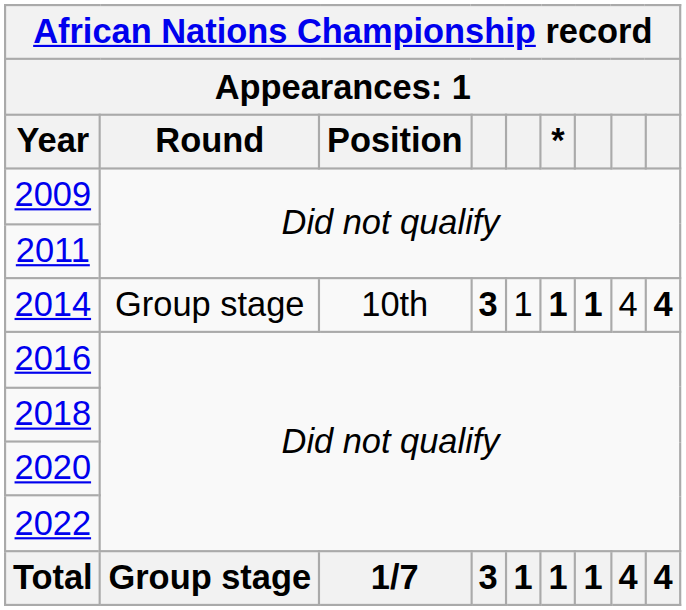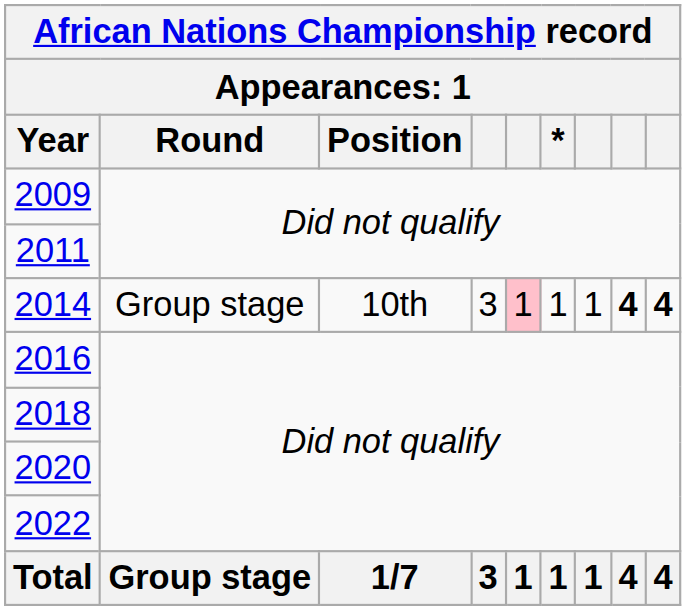(488, 304) bold -> (488, 304) normal
(523, 304) no background -> (523, 304) pink background
(558, 304) bold -> (558, 304) normal
(593, 304) bold -> (593, 304) normal
(628, 304) normal -> (628, 304) bold
